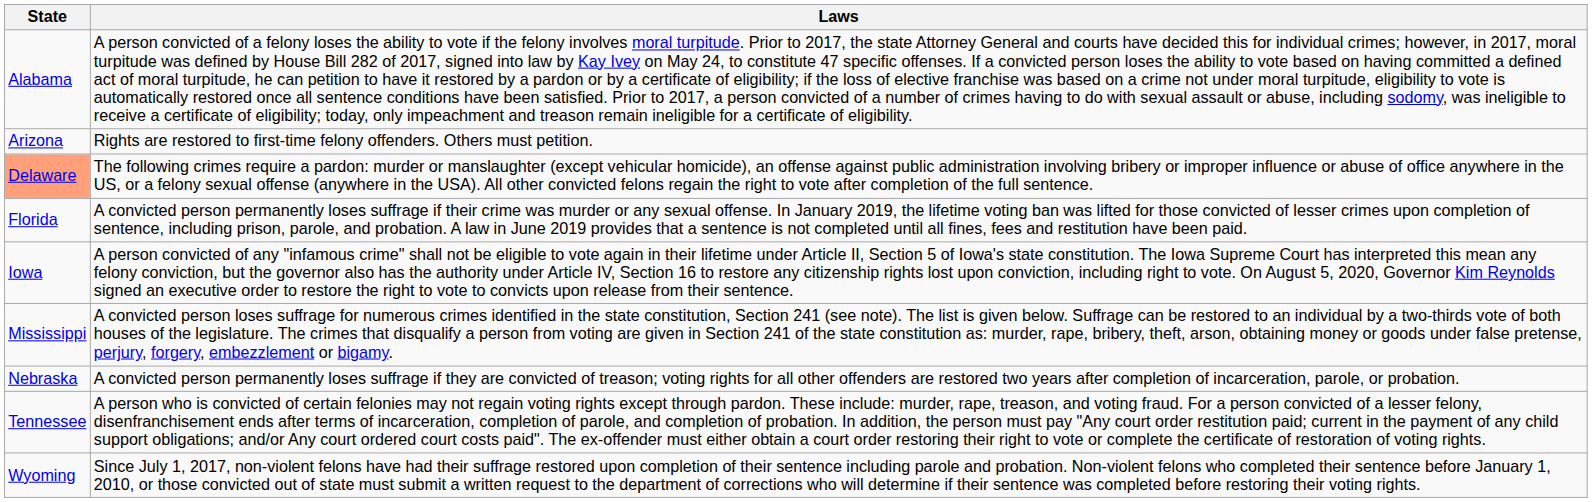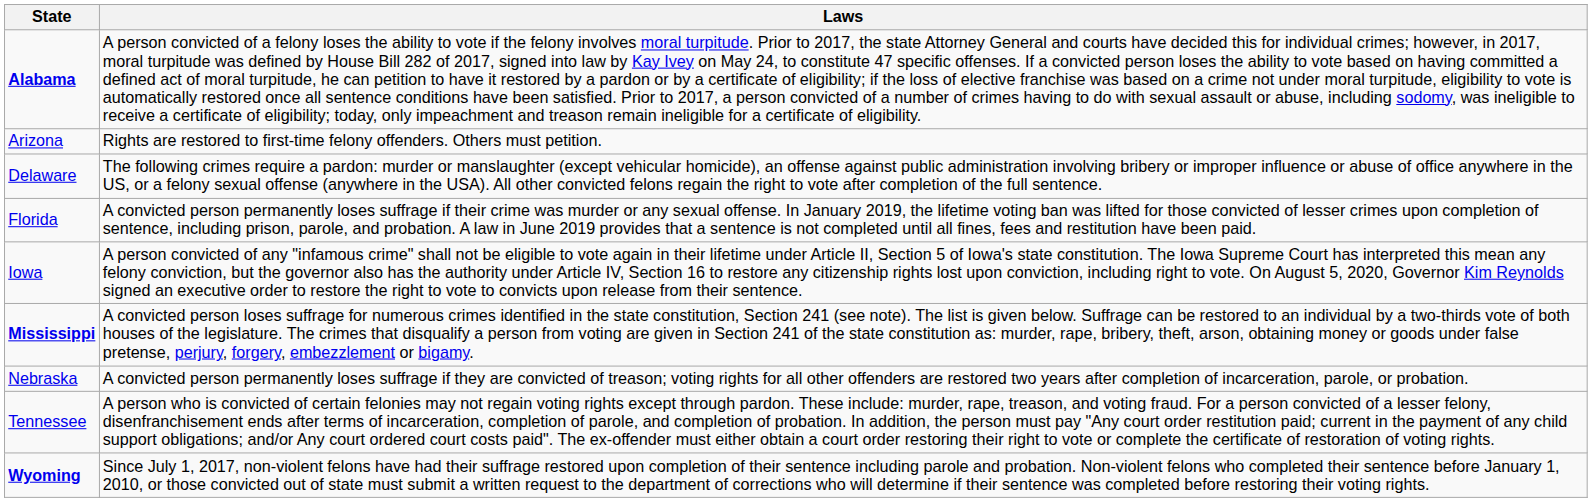(40, 79) normal -> (42, 79) bold
(42, 176) lightsalmon background -> (42, 176) no background
(47, 334) normal -> (52, 334) bold
(42, 475) normal -> (44, 475) bold
